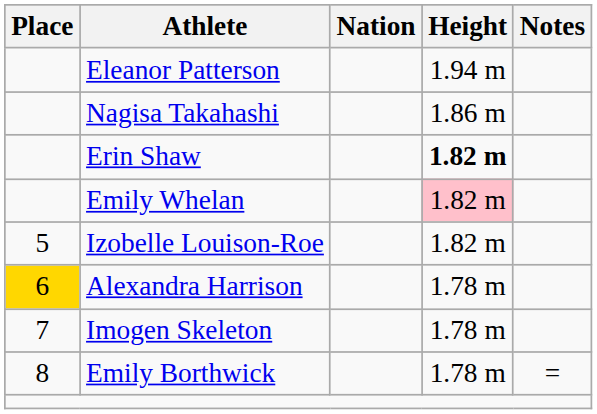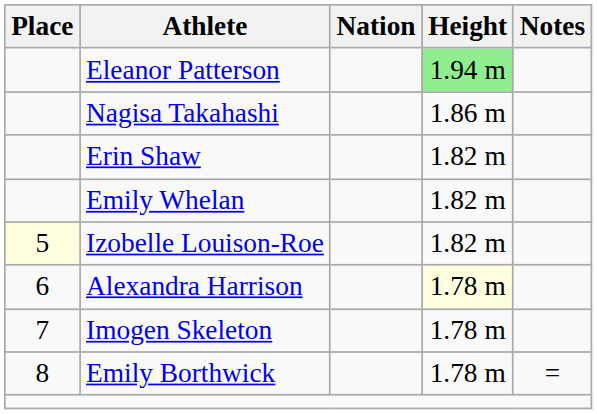(468, 69) no background -> (468, 69) lightgreen background
(468, 156) bold -> (468, 156) normal
(468, 199) pink background -> (468, 199) no background
(42, 243) no background -> (42, 243) lightyellow background
(42, 286) gold background -> (42, 286) no background
(468, 286) no background -> (468, 286) lightyellow background
